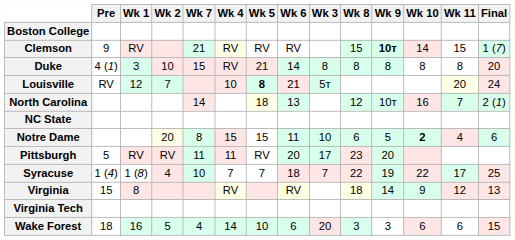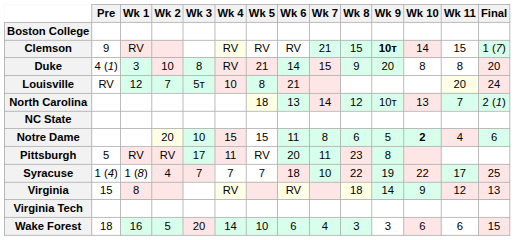columns swapped: (325, 14) <-> (199, 14)
(356, 67) 8 -> (356, 67) 9
(388, 67) 8 -> (388, 67) 20
(262, 85) bold -> (262, 85) normal
(422, 102) 16 -> (422, 102) 13
(388, 156) 20 -> (388, 156) 8
